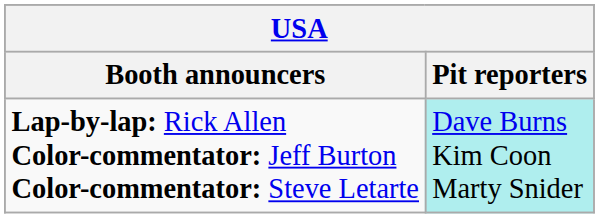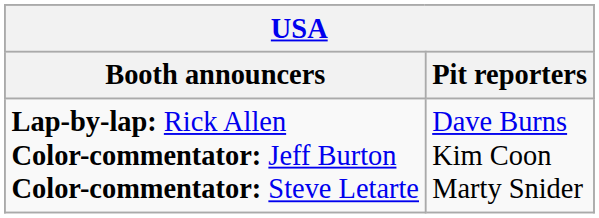(508, 155) paleturquoise background -> (508, 155) no background
